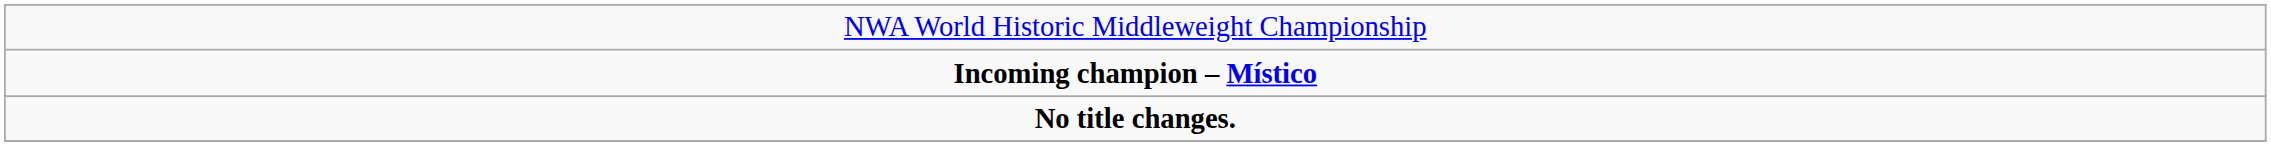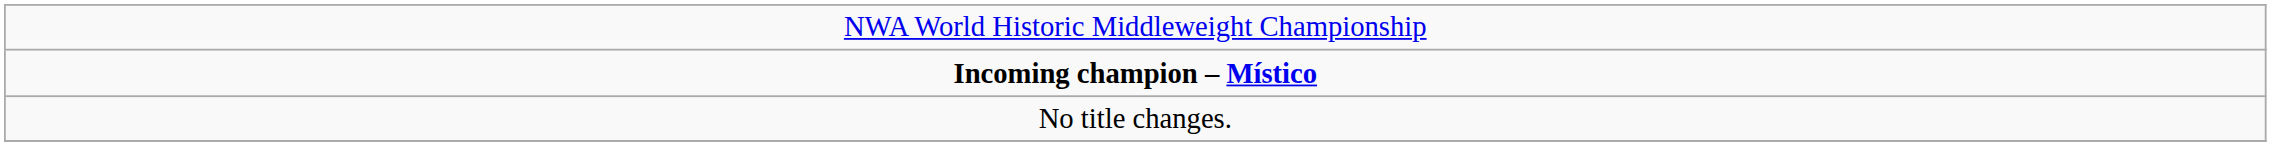(1135, 118) bold -> (1135, 118) normal
